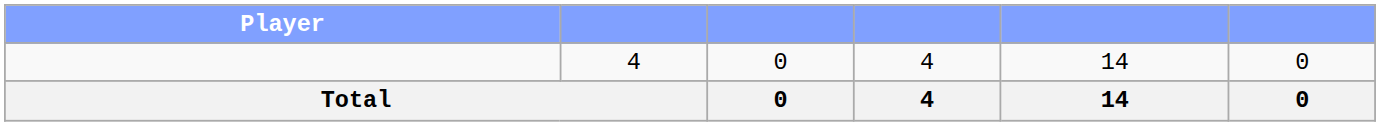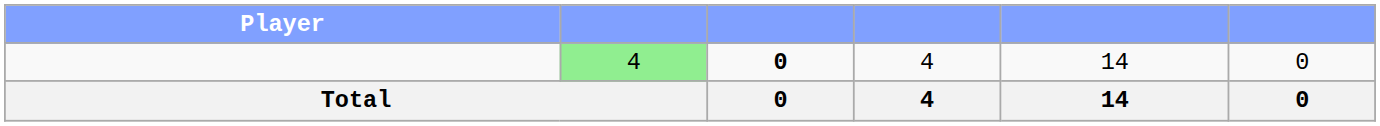(634, 62) no background -> (634, 62) lightgreen background
(780, 62) normal -> (780, 62) bold
